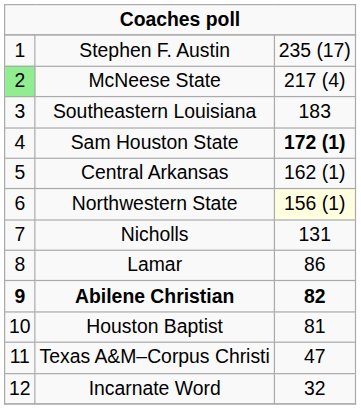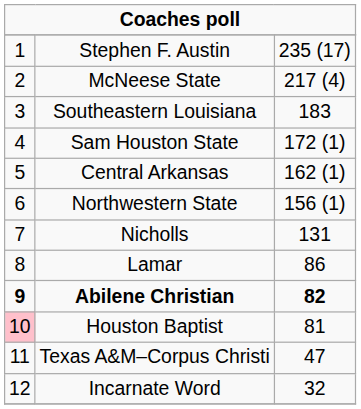(20, 81) lightgreen background -> (20, 81) no background
(315, 142) bold -> (315, 142) normal
(315, 204) lightyellow background -> (315, 204) no background
(20, 326) no background -> (20, 326) pink background
